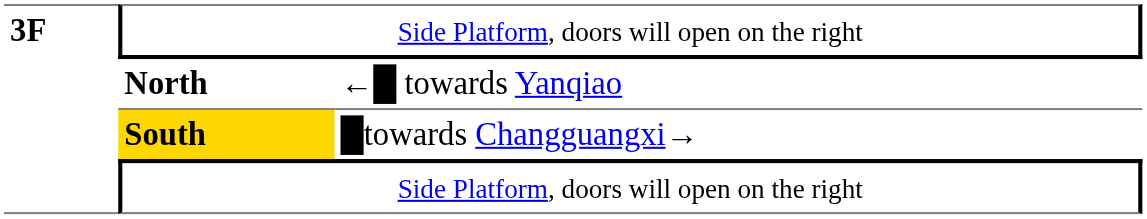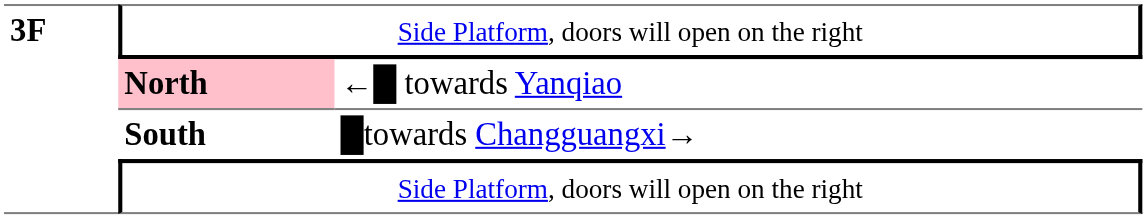(166, 83) no background -> (166, 83) pink background
(165, 134) gold background -> (165, 134) no background
